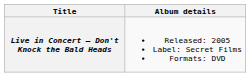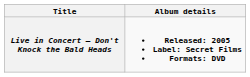(185, 49) normal -> (185, 49) bold
